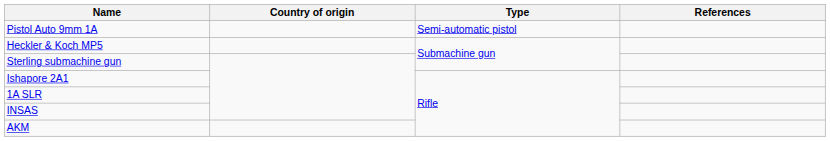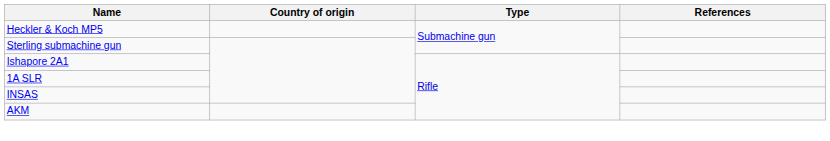- row: (52, 29)
